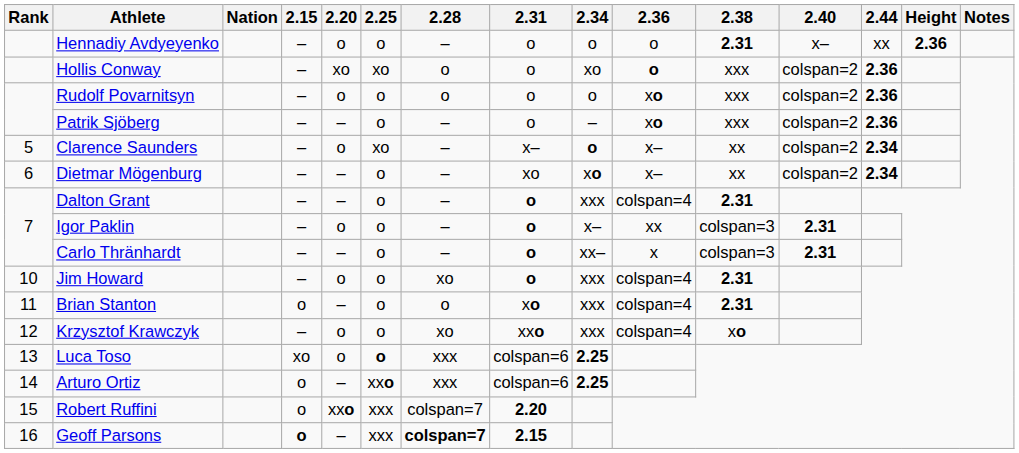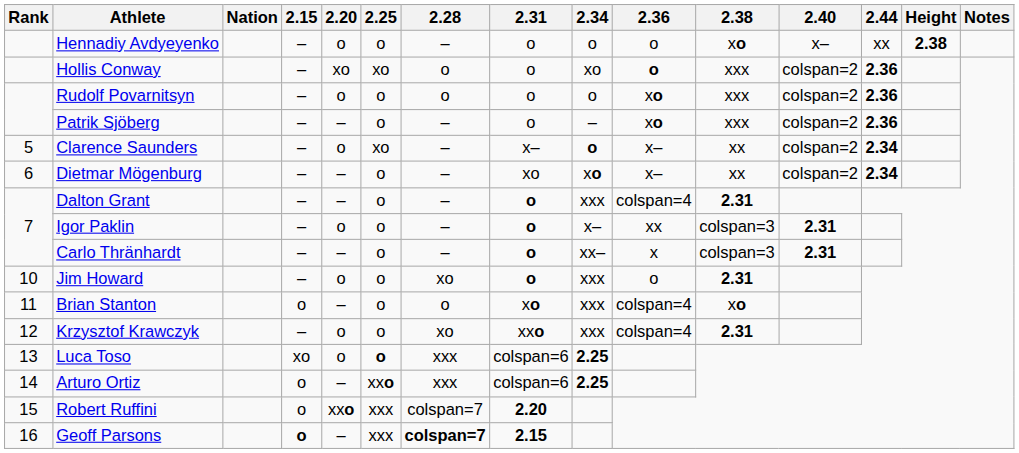(737, 43) 2.31 -> (737, 43) xo
(931, 43) 2.36 -> (931, 43) 2.38
(654, 278) colspan=4 -> (654, 278) o
(737, 305) 2.31 -> (737, 305) xo
(737, 331) xo -> (737, 331) 2.31
